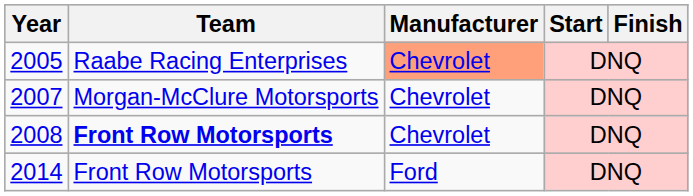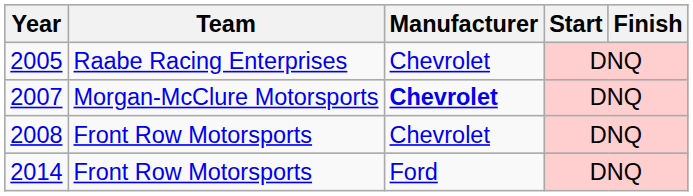(440, 61) lightsalmon background -> (440, 61) no background
(440, 98) normal -> (444, 98) bold
(203, 135) bold -> (193, 135) normal
